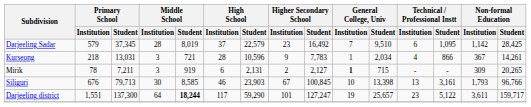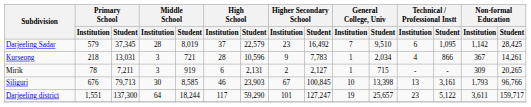(351, 70) bold -> (351, 70) normal
(190, 96) bold -> (190, 96) normal
